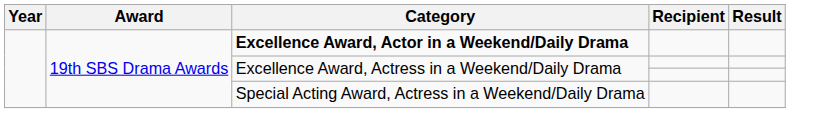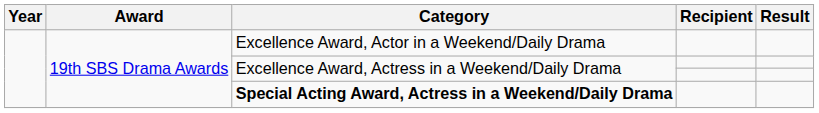(432, 42) bold -> (420, 42) normal
(440, 94) normal -> (454, 94) bold
